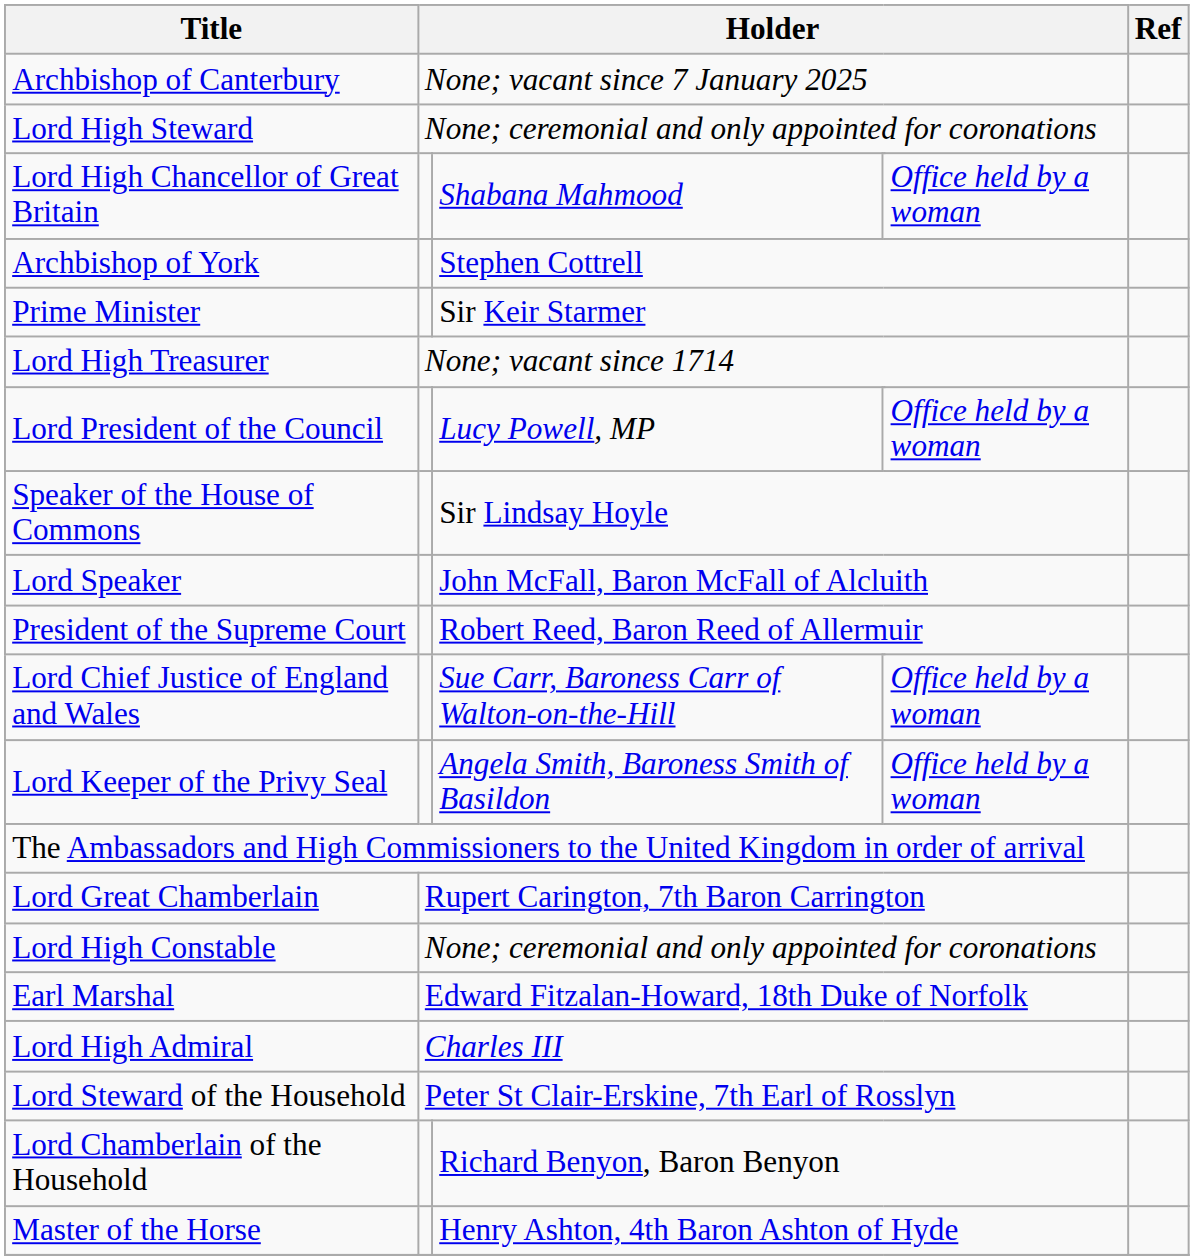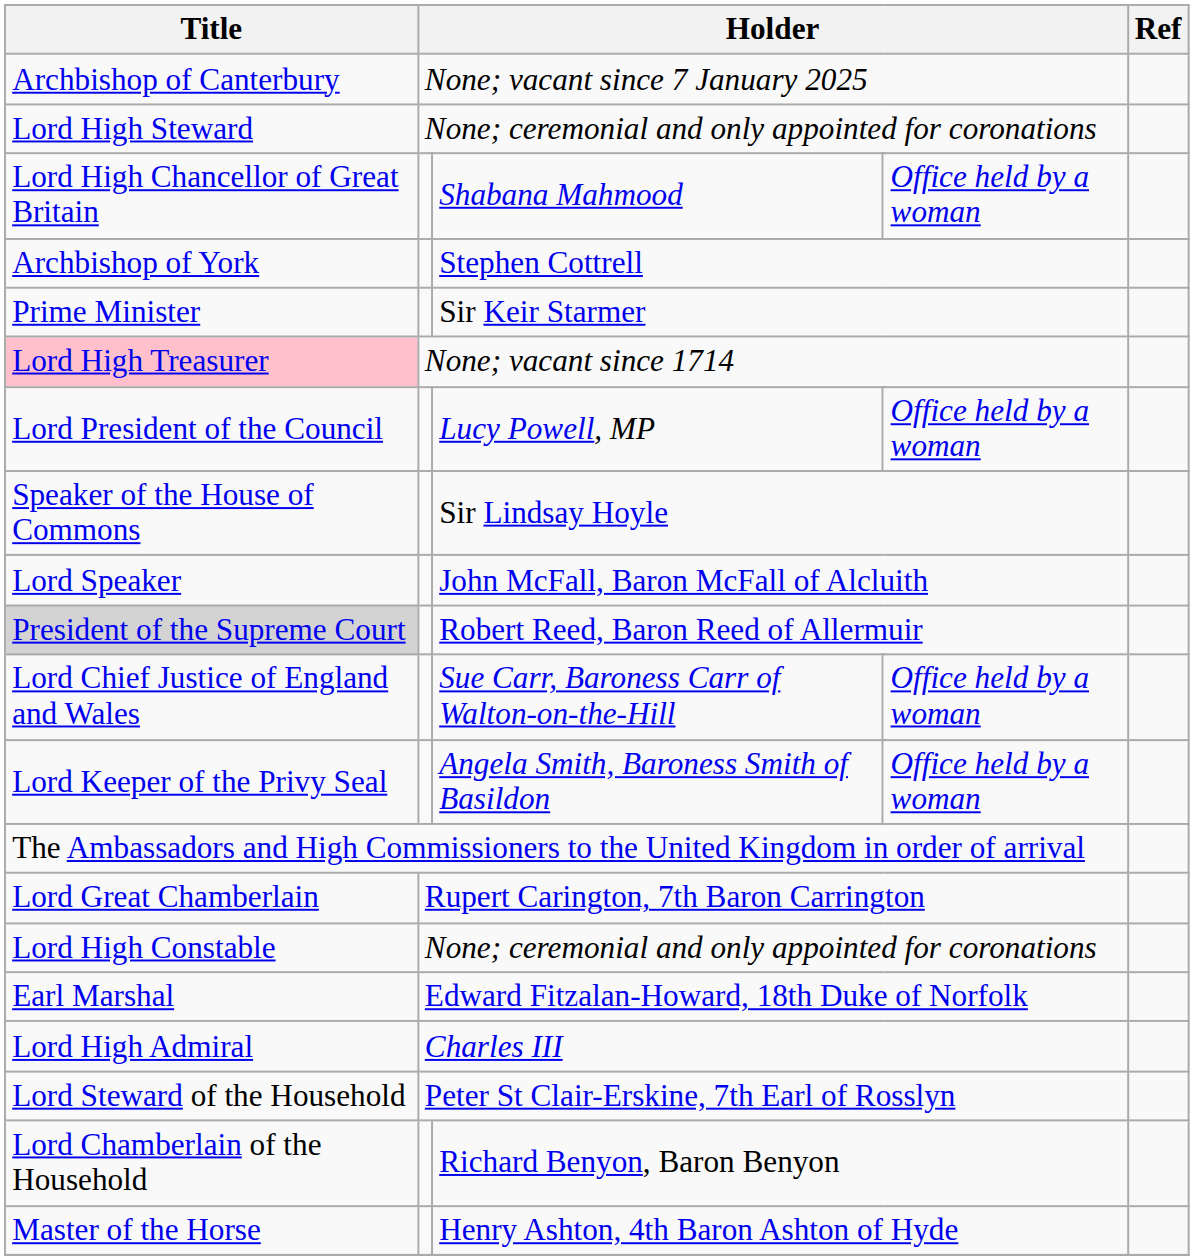(140, 361) no background -> (140, 361) pink background
(209, 629) no background -> (209, 629) lightgrey background
